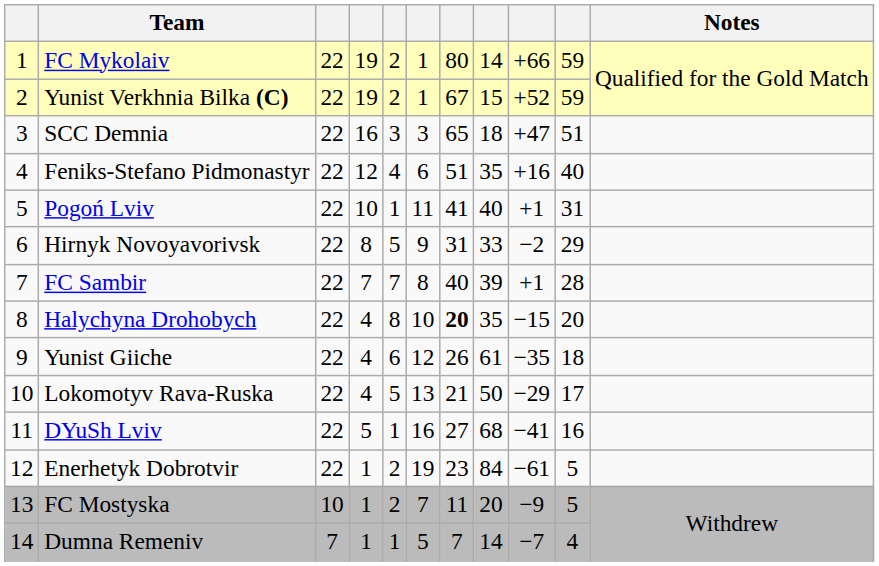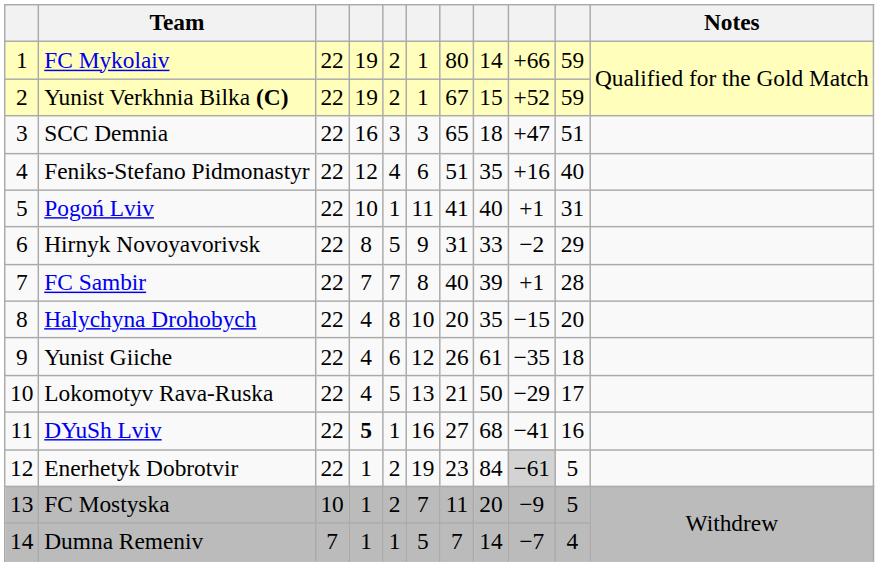(457, 319) bold -> (457, 319) normal
(366, 430) normal -> (366, 430) bold
(532, 467) no background -> (532, 467) lightgrey background
